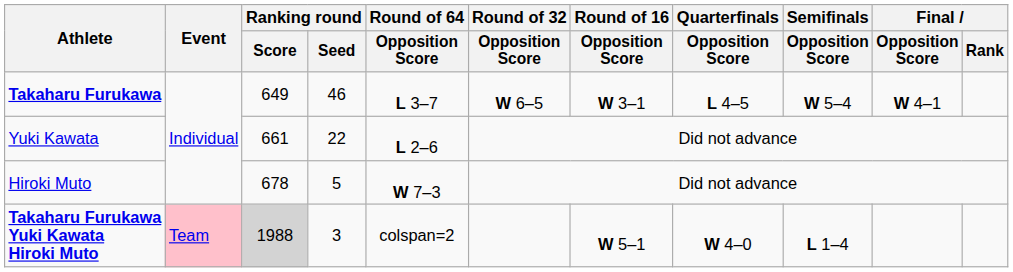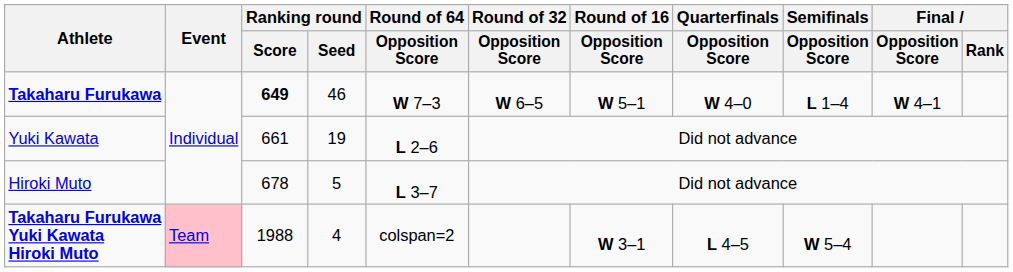(275, 95) normal -> (275, 95) bold
(417, 104) L 3–7 -> (417, 104) W 7–3
(622, 104) W 3–1 -> (622, 104) W 5–1
(728, 104) L 4–5 -> (728, 104) W 4–0
(828, 104) W 5–4 -> (828, 104) L 1–4
(337, 139) 22 -> (337, 139) 19
(417, 192) W 7–3 -> (417, 192) L 3–7
(275, 236) lightgrey background -> (275, 236) no background
(337, 236) 3 -> (337, 236) 4
(622, 245) W 5–1 -> (622, 245) W 3–1
(728, 245) W 4–0 -> (728, 245) L 4–5
(828, 245) L 1–4 -> (828, 245) W 5–4
